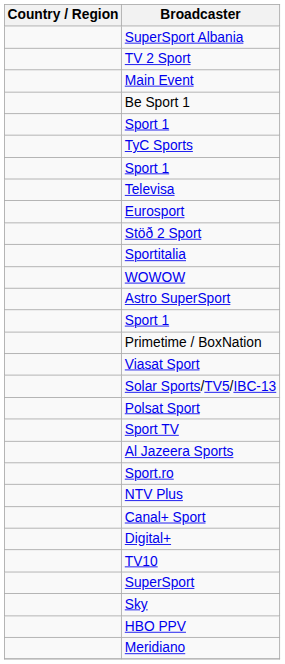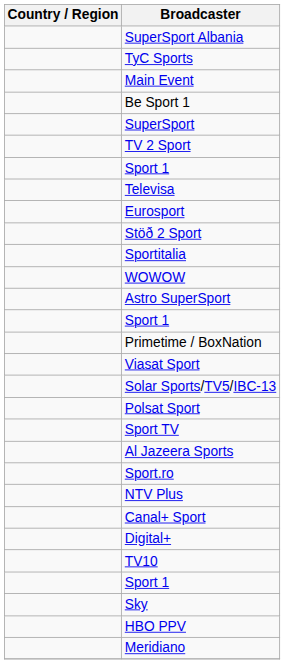(158, 59) TV 2 Sport -> (159, 59) TyC Sports
(147, 124) Sport 1 -> (160, 124) SuperSport
(159, 146) TyC Sports -> (158, 146) TV 2 Sport
(160, 582) SuperSport -> (147, 582) Sport 1
